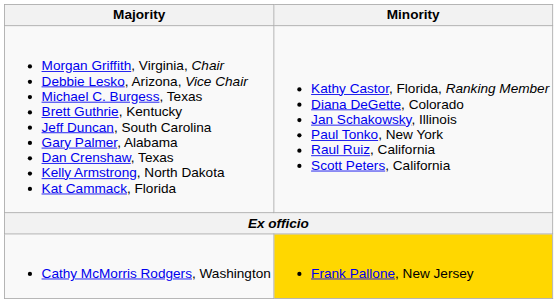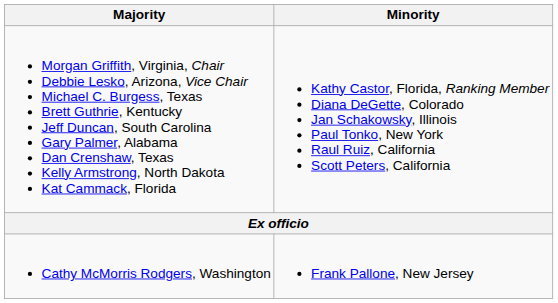(413, 274) gold background -> (413, 274) no background
